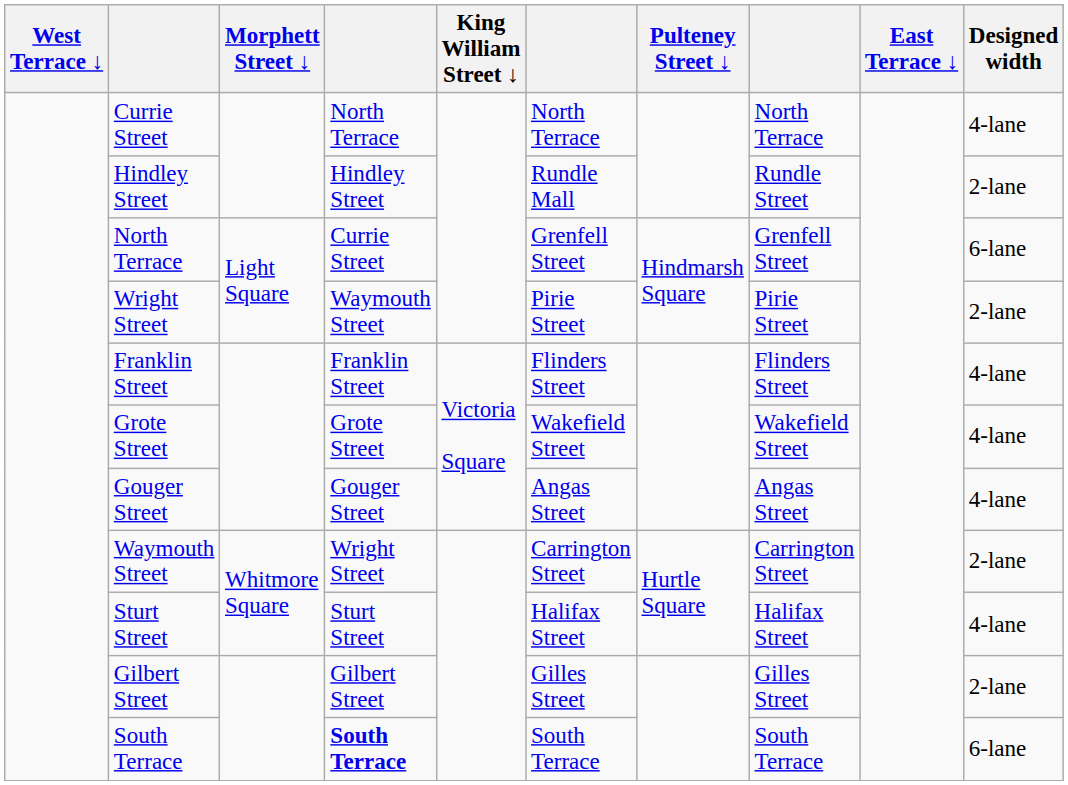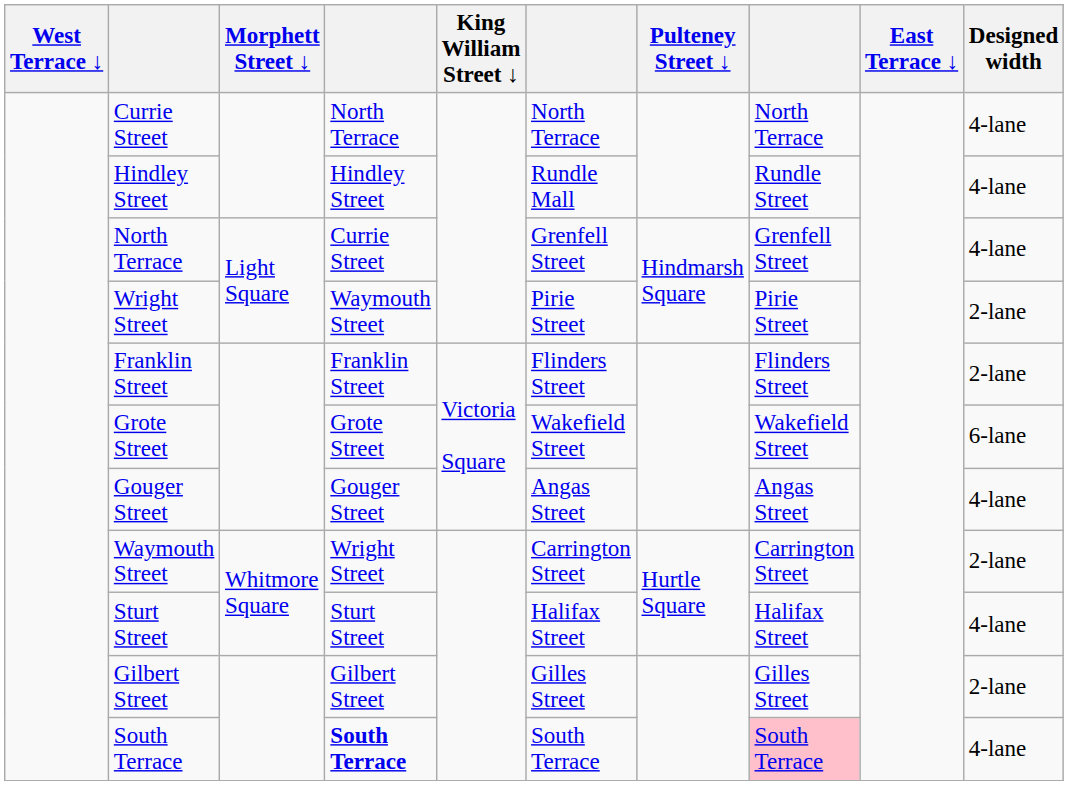(998, 186) 2-lane -> (998, 186) 4-lane
(998, 249) 6-lane -> (998, 249) 4-lane
(998, 373) 4-lane -> (998, 373) 2-lane
(998, 436) 4-lane -> (998, 436) 6-lane
(789, 748) no background -> (789, 748) pink background
(998, 748) 6-lane -> (998, 748) 4-lane
